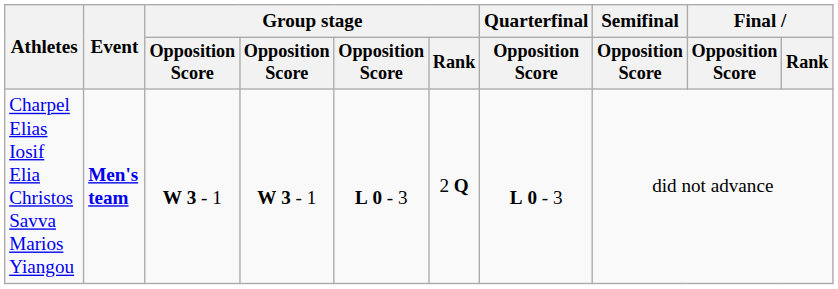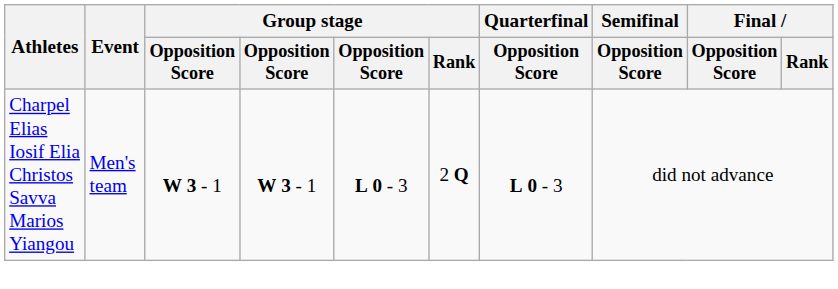(113, 185) bold -> (113, 174) normal
